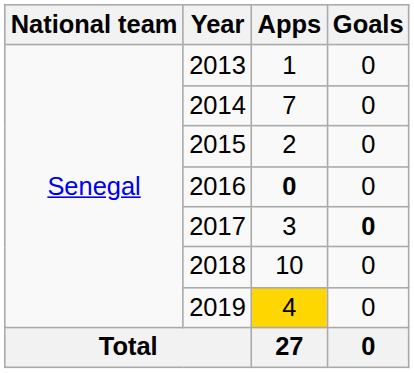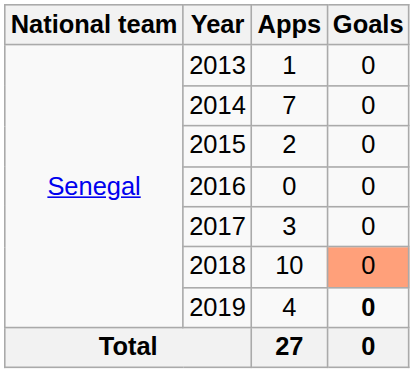(289, 186) bold -> (289, 186) normal
(368, 226) bold -> (368, 226) normal
(368, 266) no background -> (368, 266) lightsalmon background
(289, 307) gold background -> (289, 307) no background
(368, 307) normal -> (368, 307) bold
